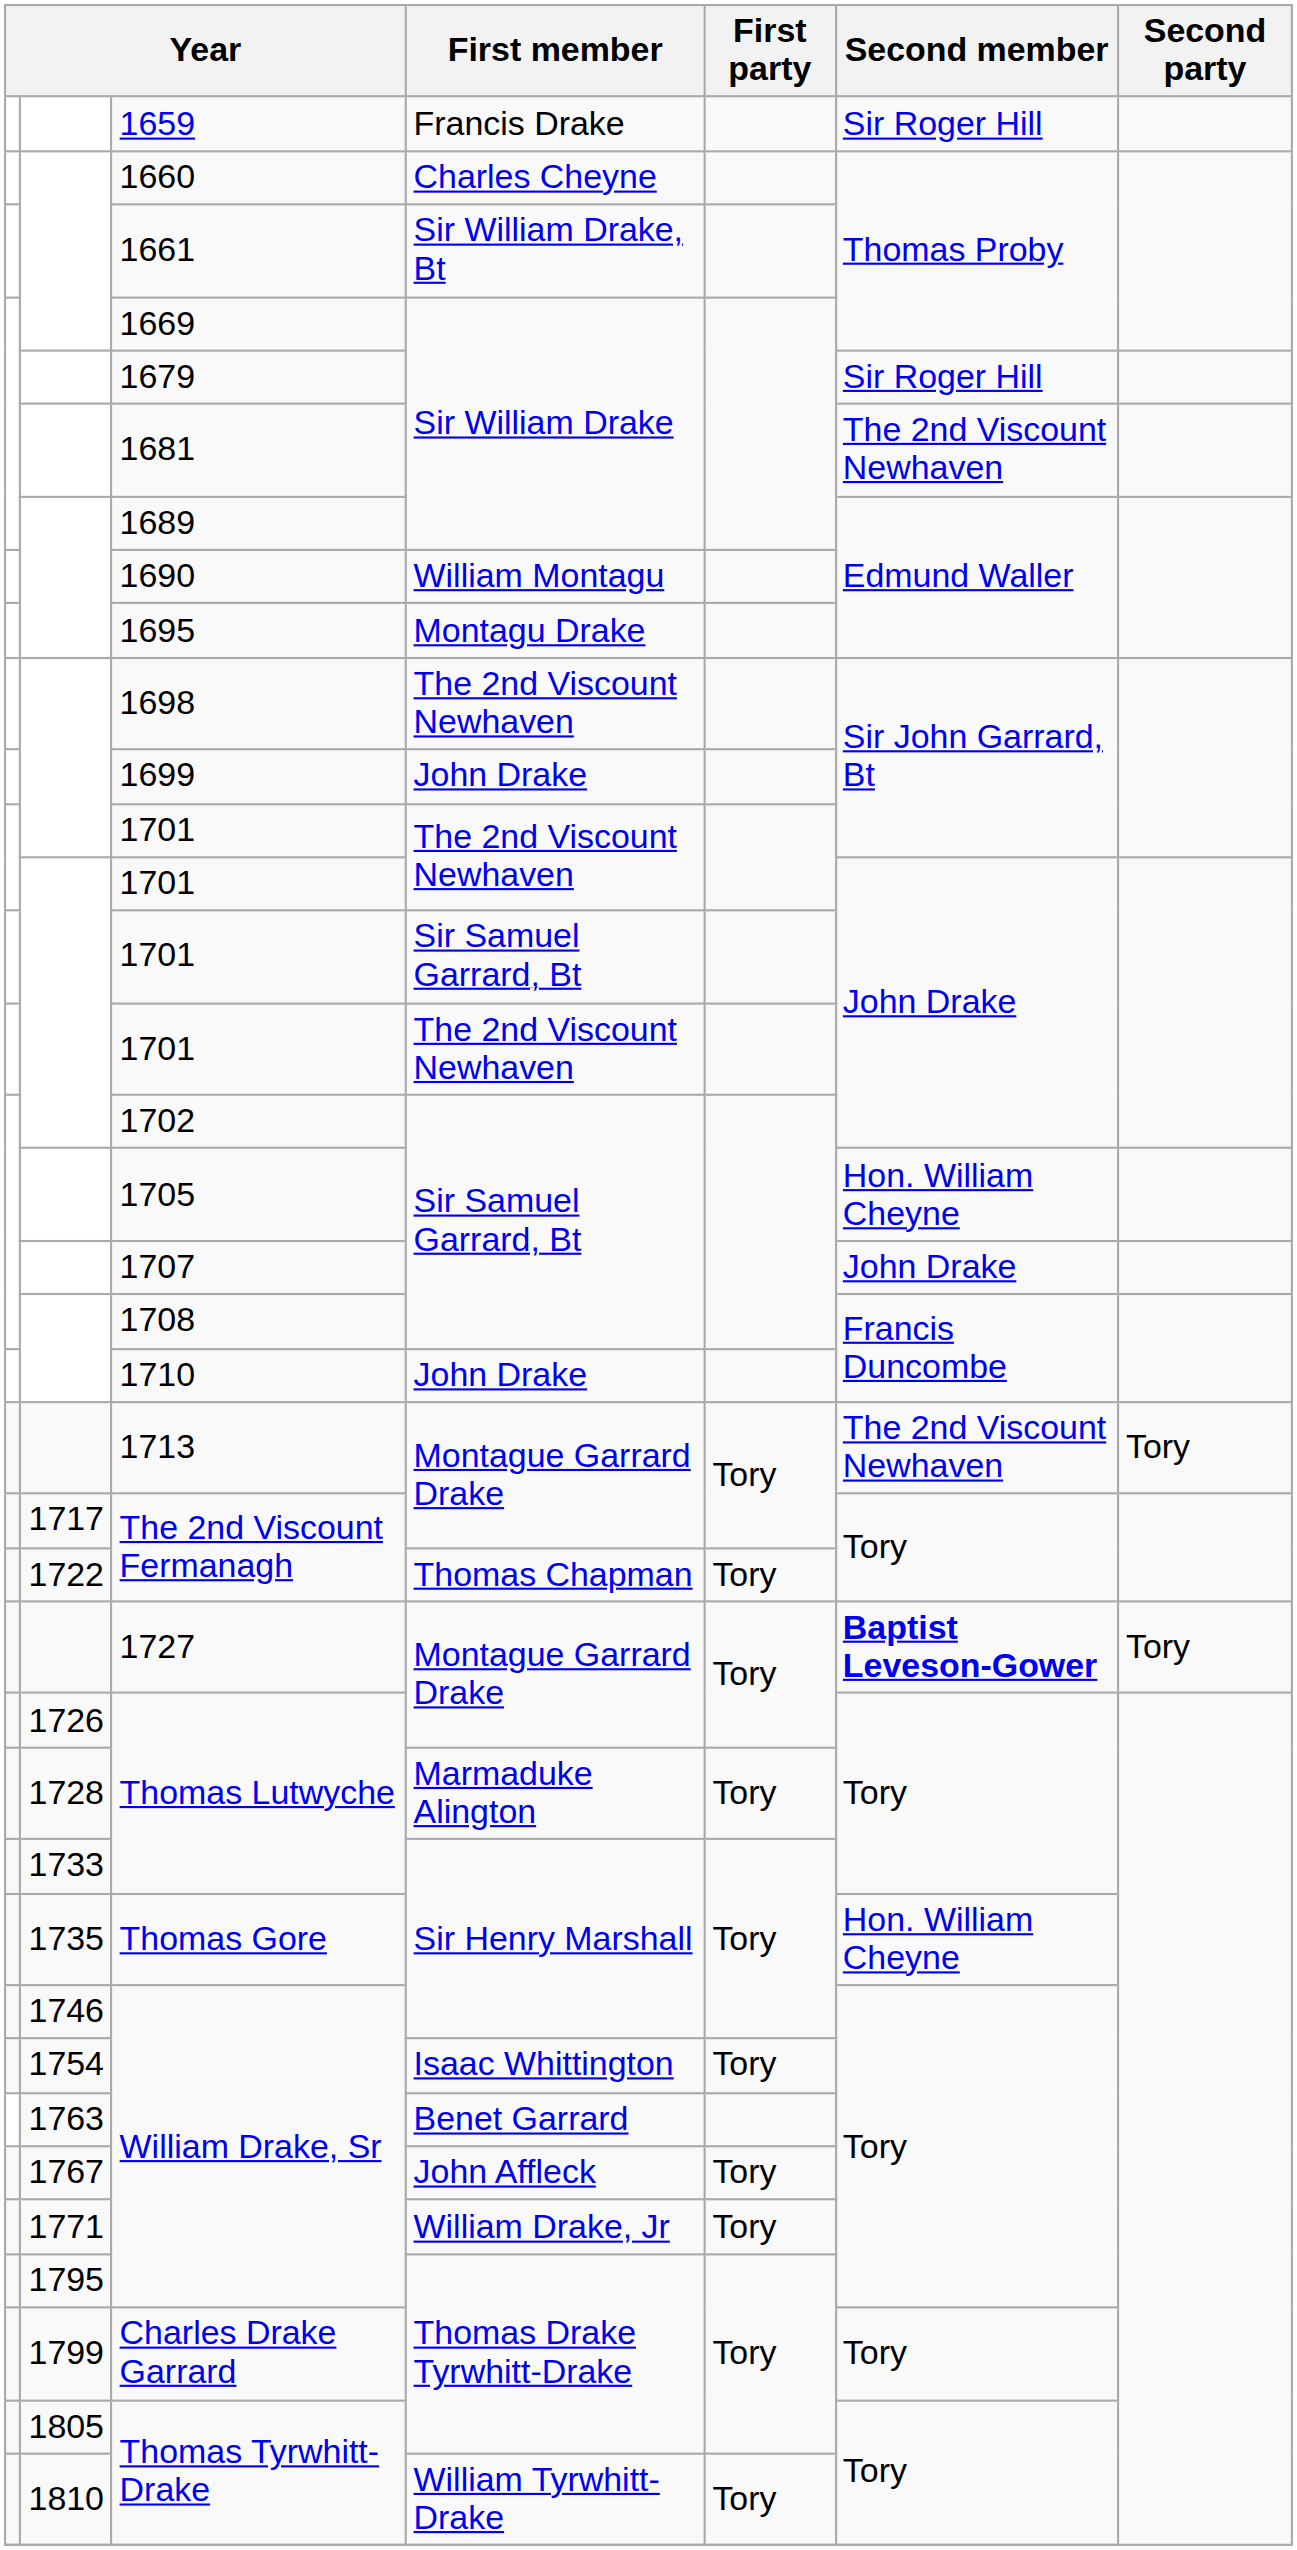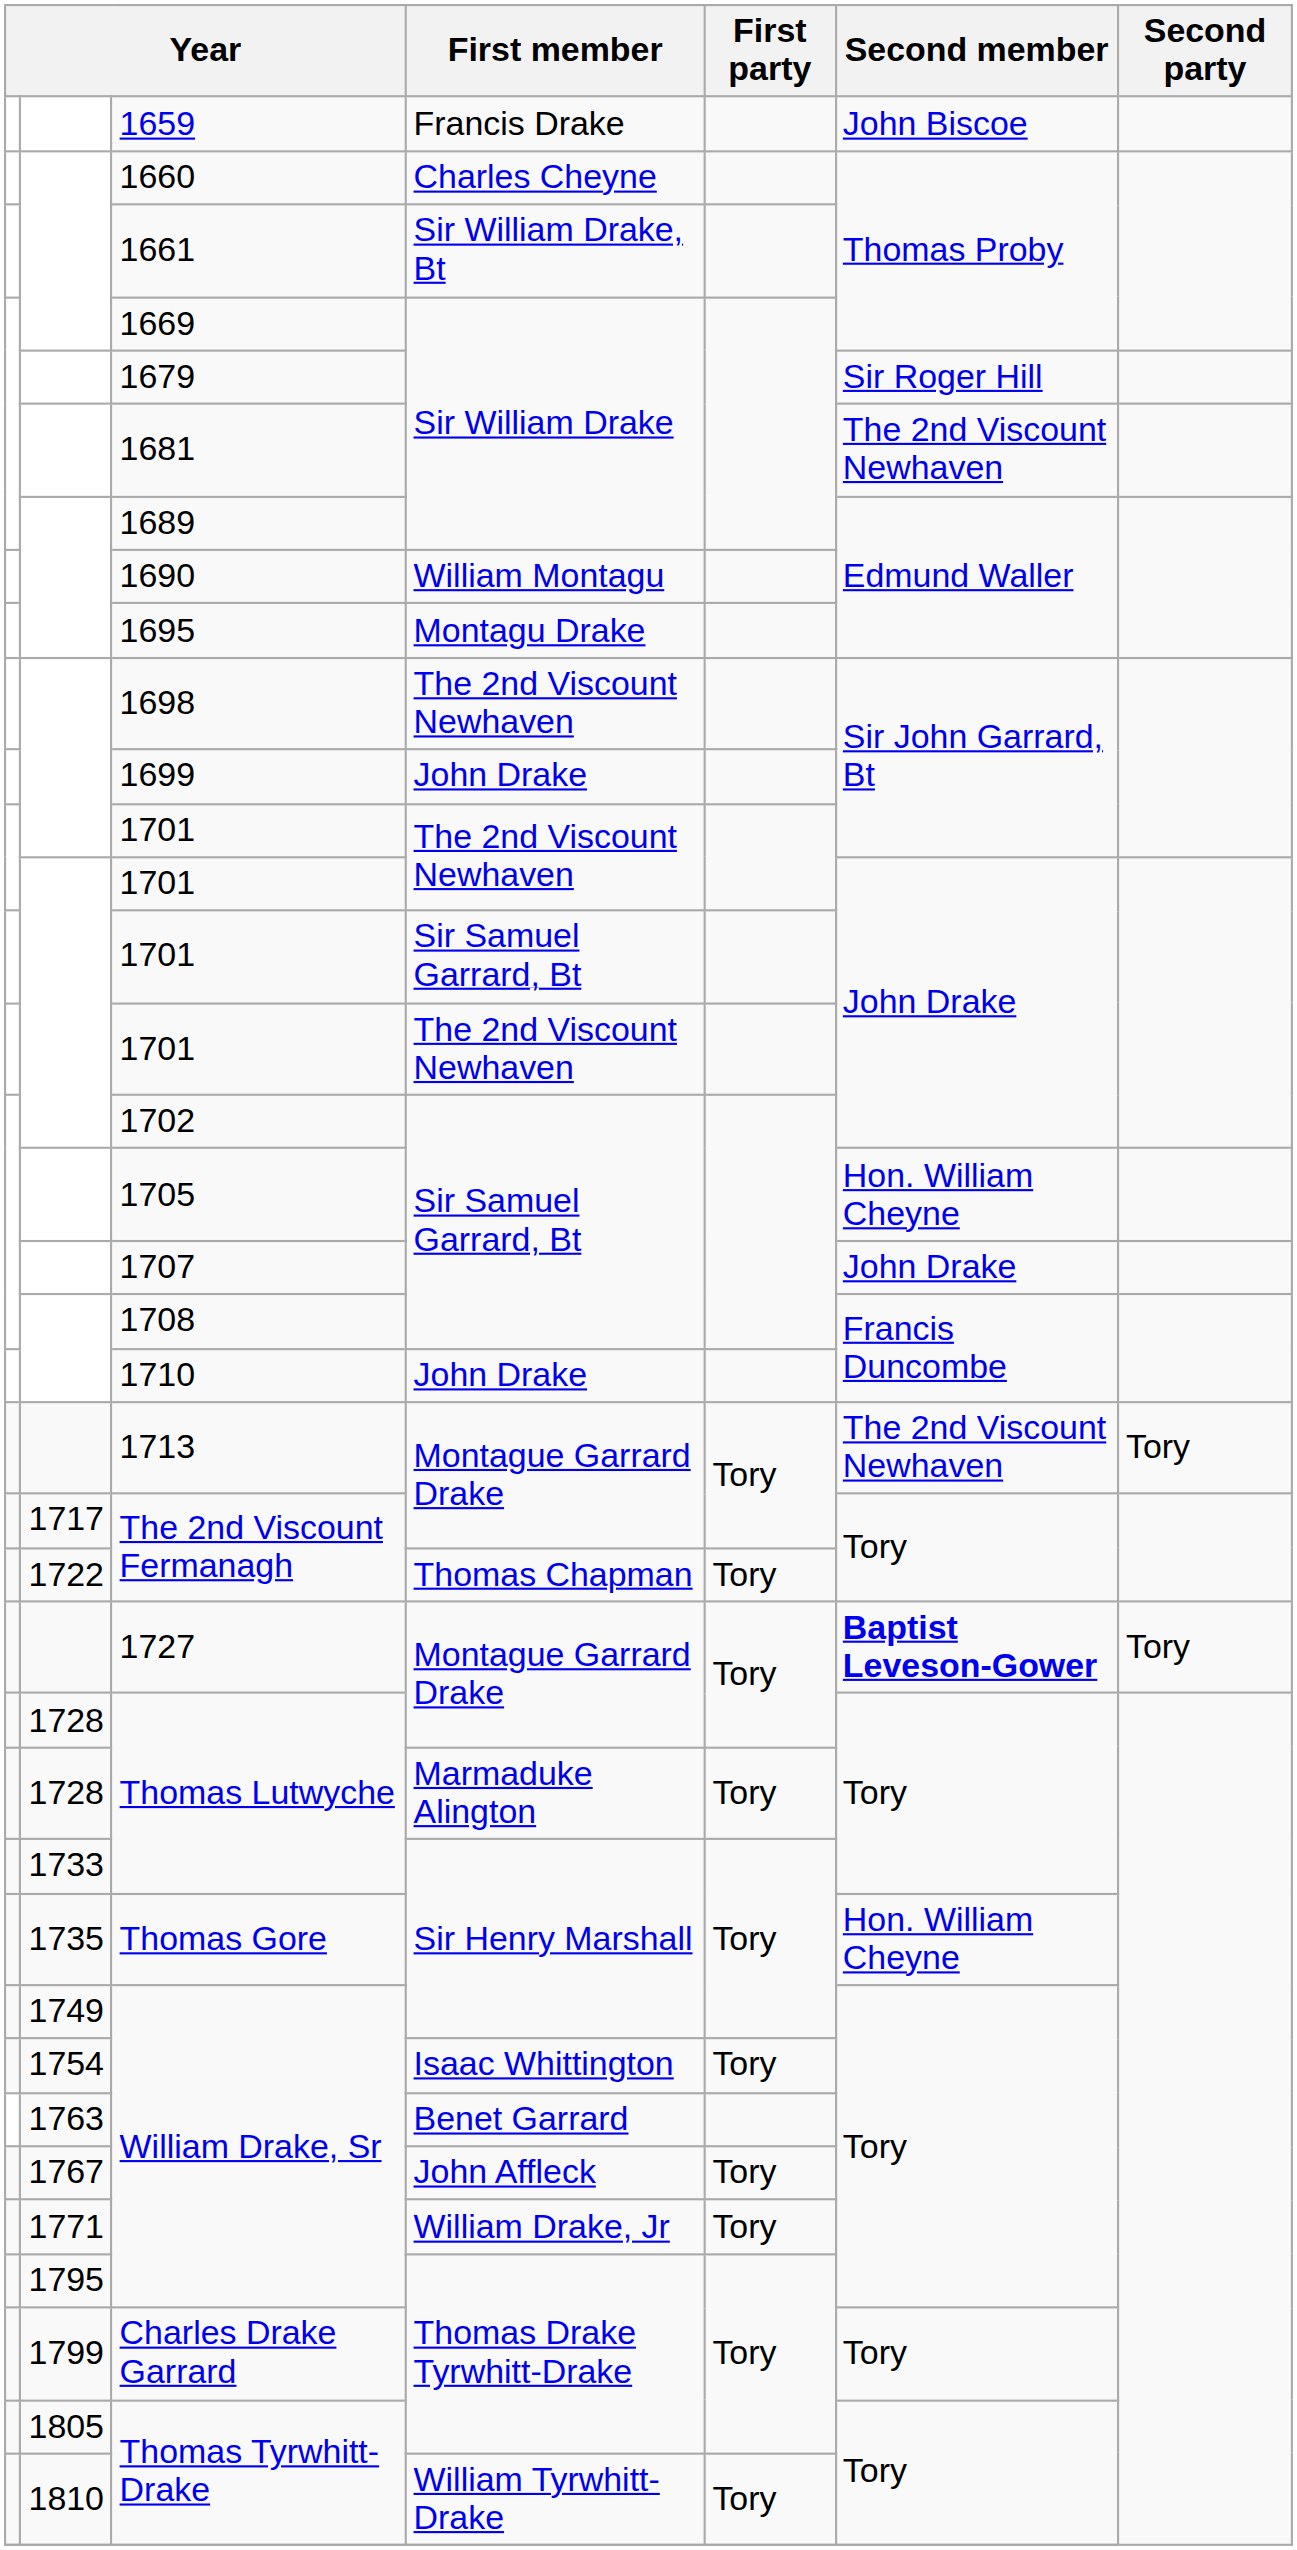(943, 123) Sir Roger Hill -> (935, 123) John Biscoe
(66, 1719) 1726 -> (66, 1719) 1728
(66, 2011) 1746 -> (66, 2011) 1749
